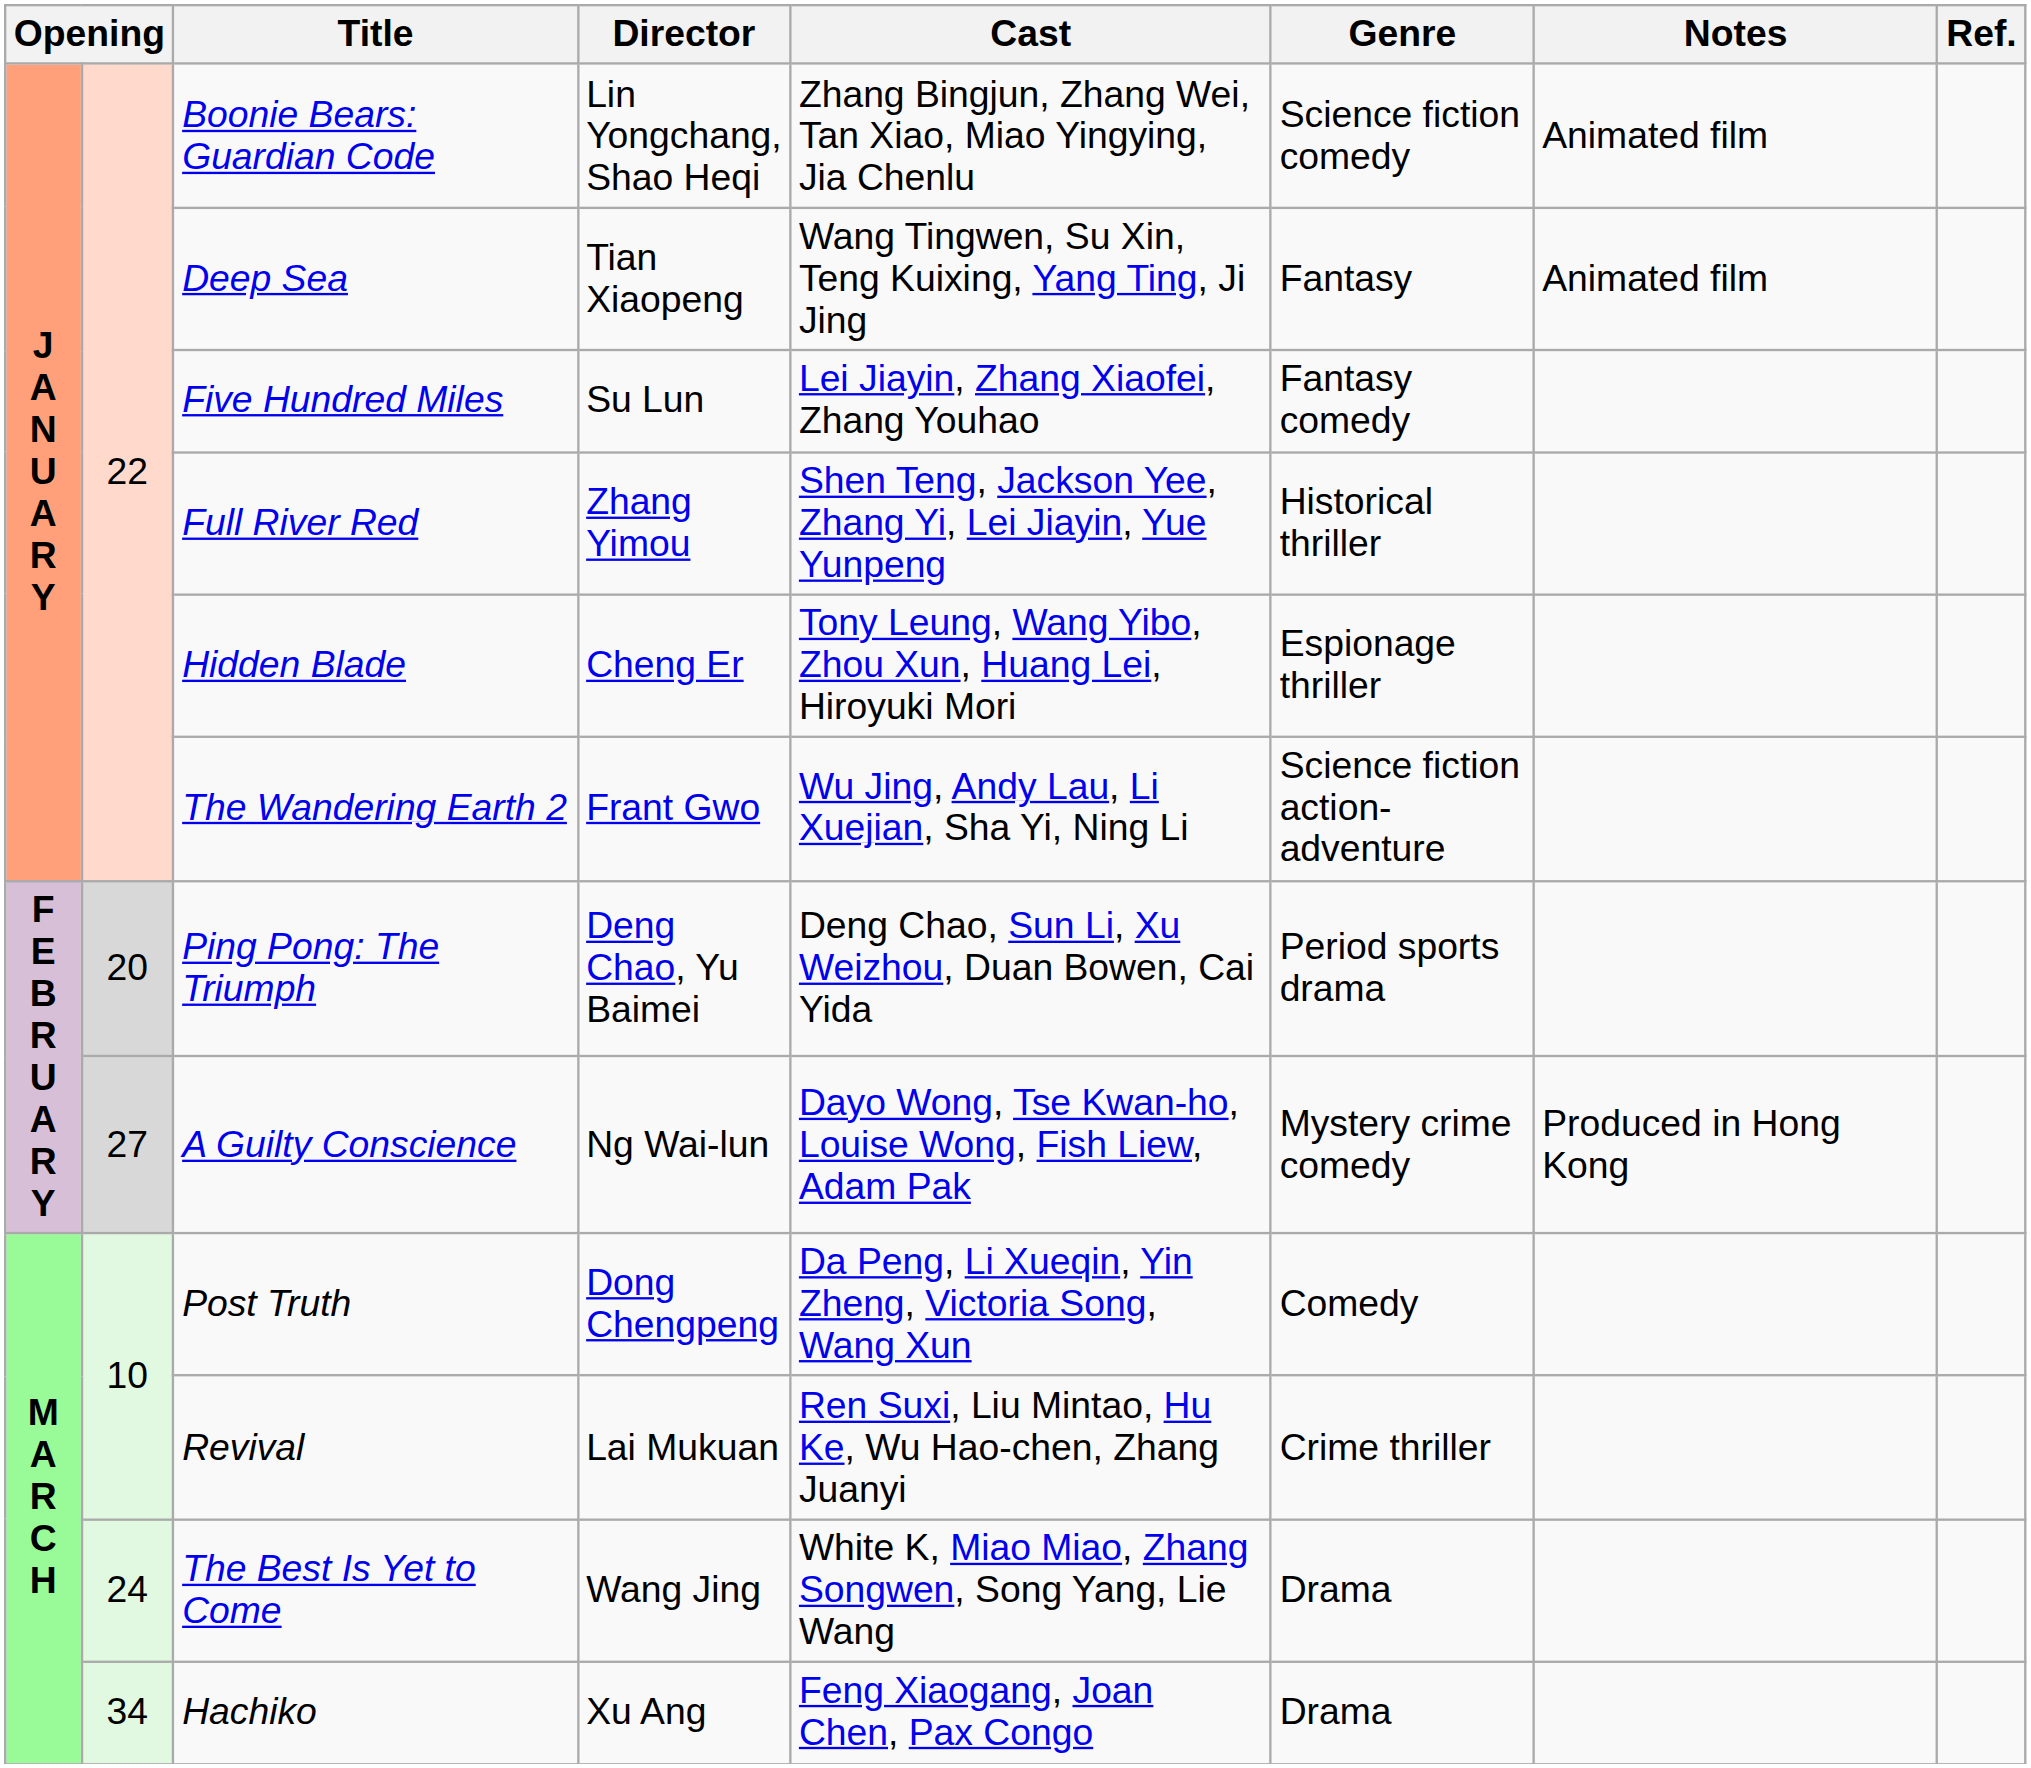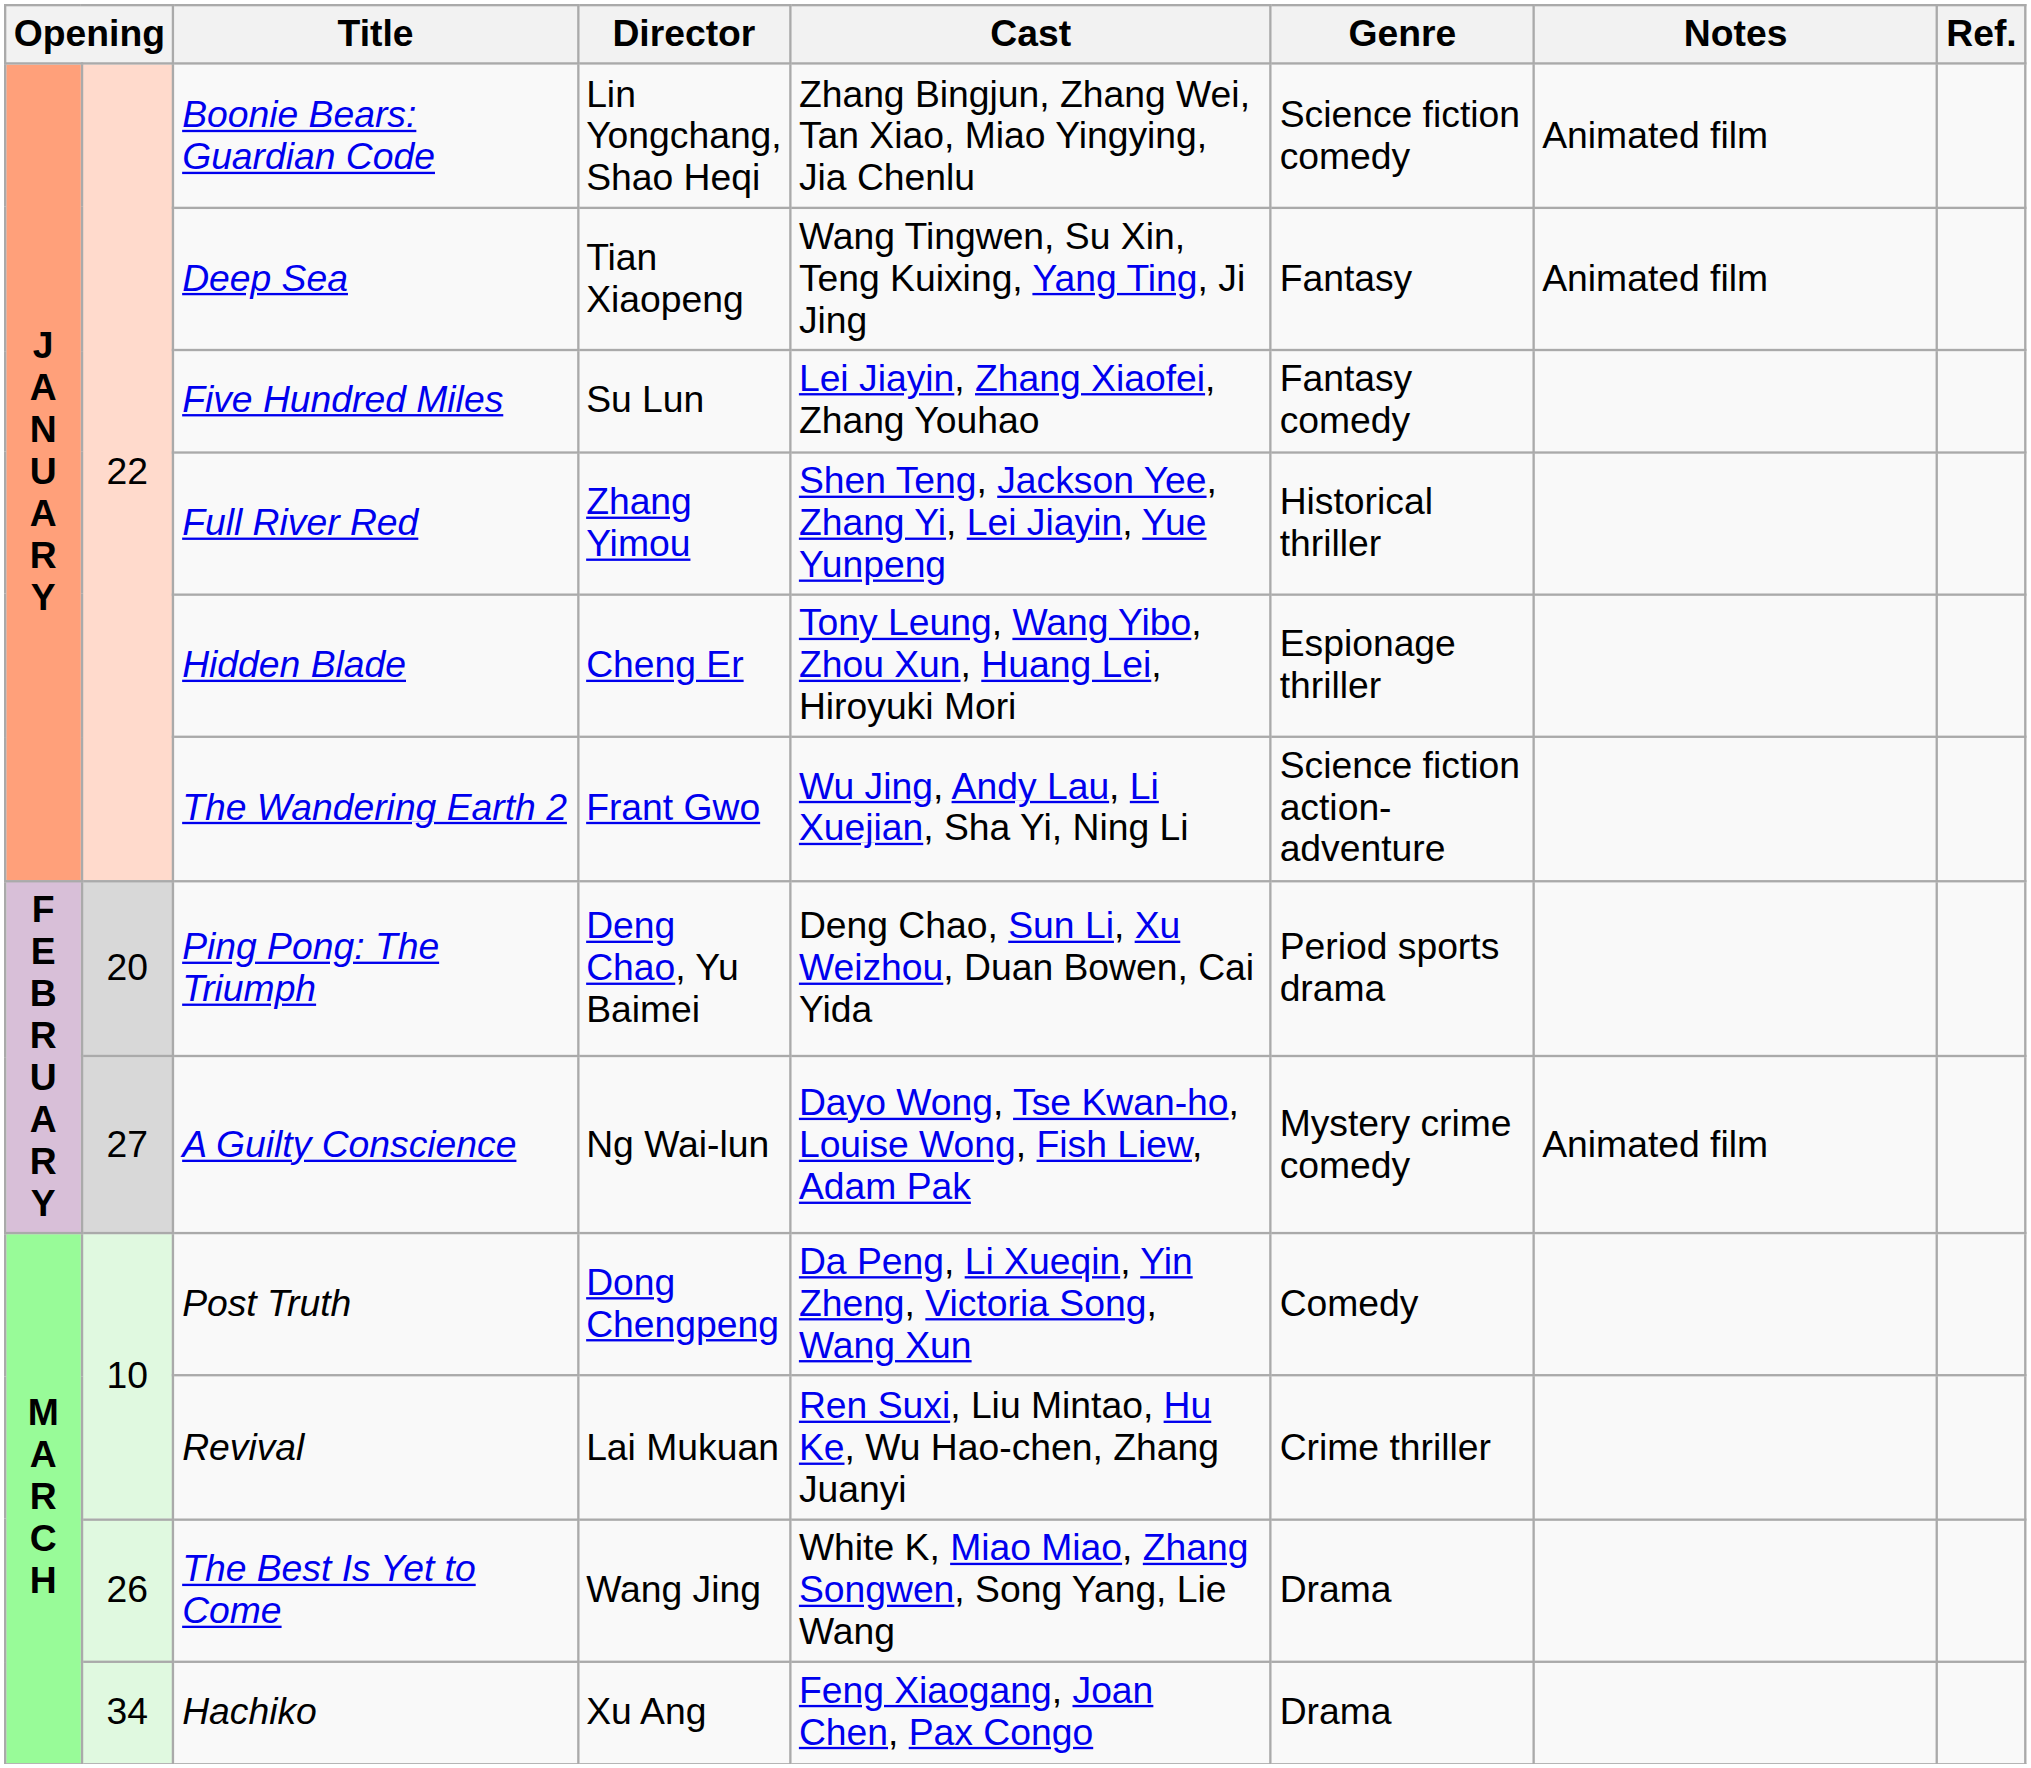(1691, 1144) Produced in Hong Kong -> (1655, 1144) Animated film
(127, 1589) 24 -> (127, 1589) 26
